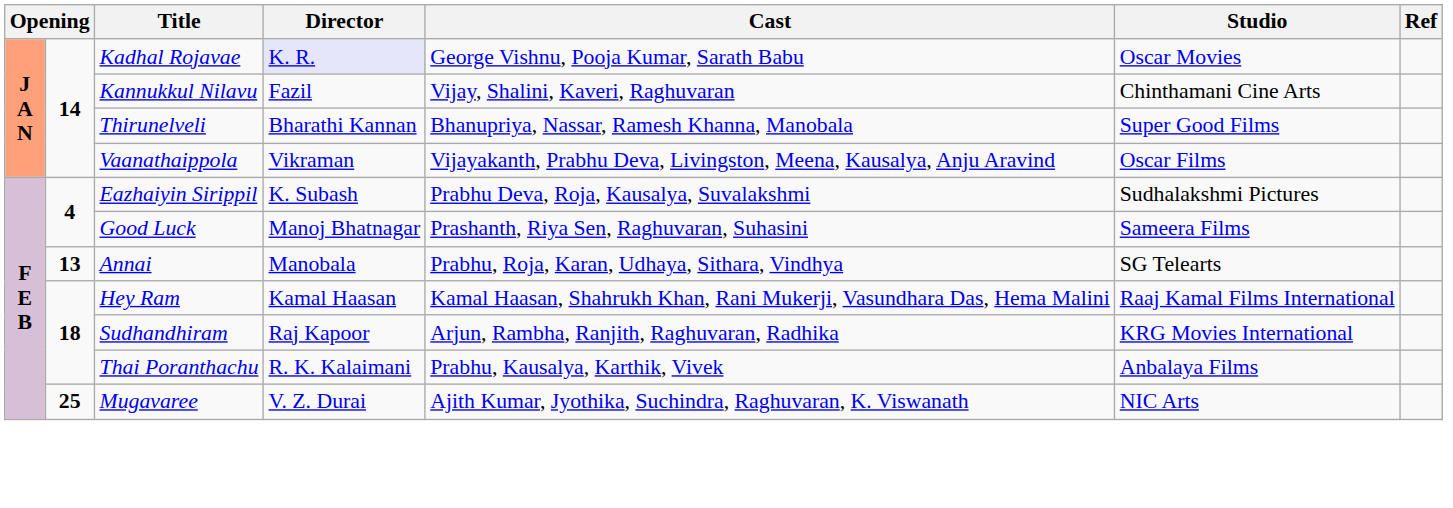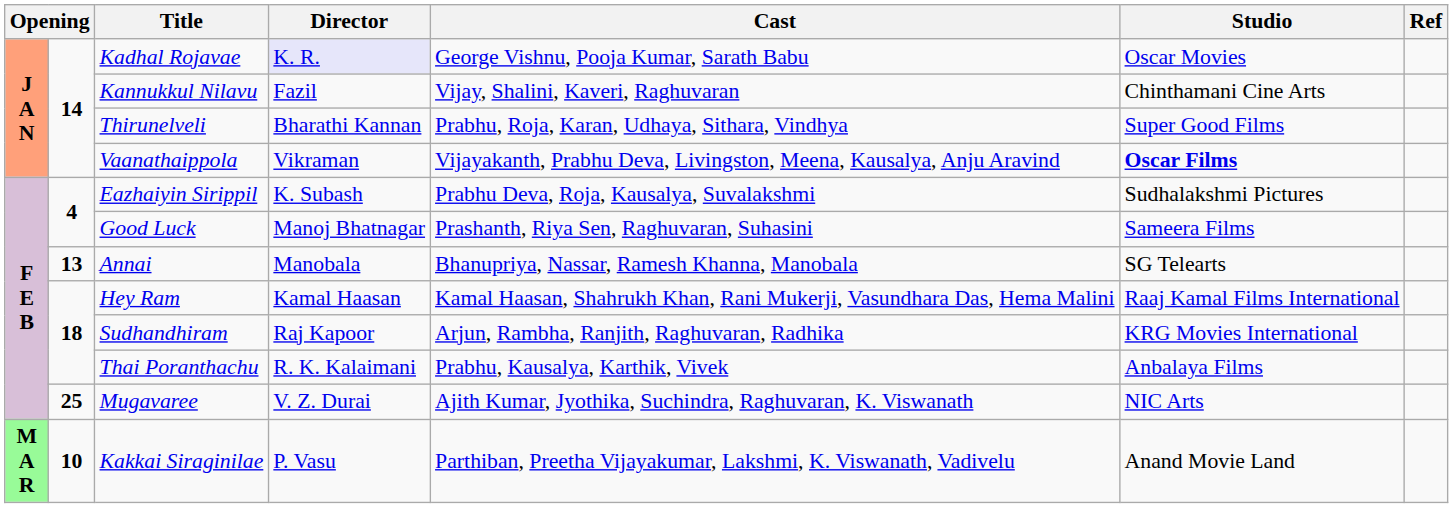(642, 125) Bhanupriya, Nassar, Ramesh Khanna, Manobala -> (642, 125) Prabhu, Roja, Karan, Udhaya, Sithara, Vindhya
(1173, 159) normal -> (1181, 159) bold
(637, 263) Prabhu, Roja, Karan, Udhaya, Sithara, Vindhya -> (646, 263) Bhanupriya, Nassar, Ramesh Khanna, Manobala
+ row: (181, 460)
